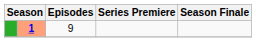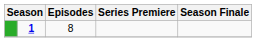(31, 28) lightsalmon background -> (31, 28) no background
(71, 28) 9 -> (71, 28) 8
